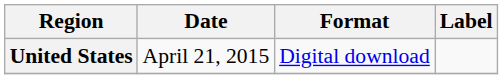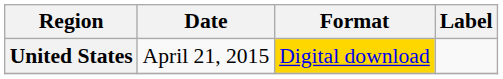(354, 55) no background -> (354, 55) gold background
